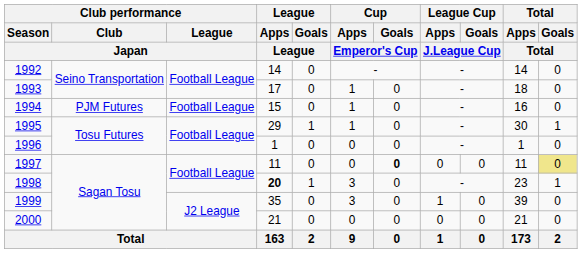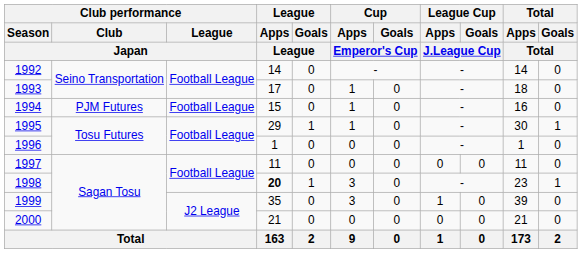(397, 164) bold -> (397, 164) normal
(558, 164) khaki background -> (558, 164) no background
